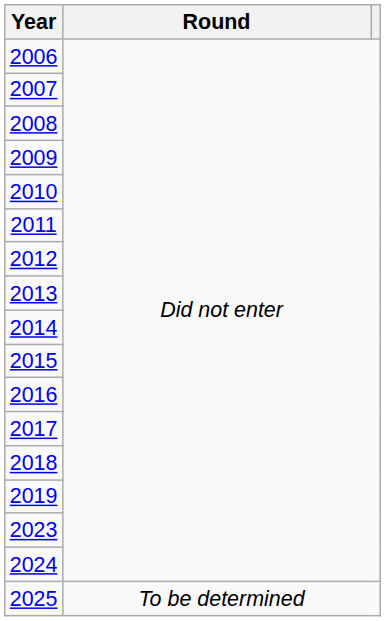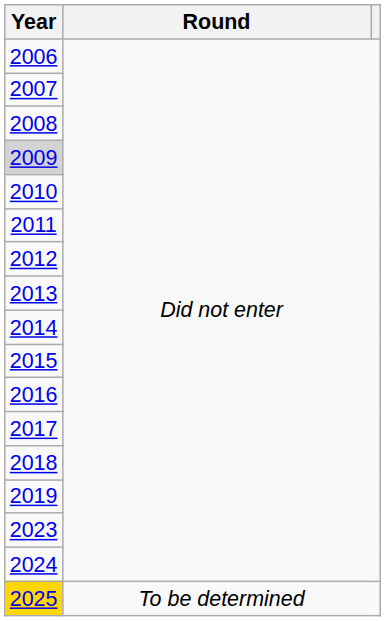(34, 158) no background -> (34, 158) lightgrey background
(34, 598) no background -> (34, 598) gold background
